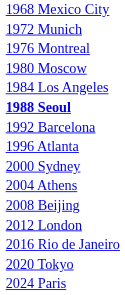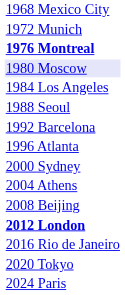(48, 48) normal -> (50, 48) bold
(46, 68) no background -> (46, 68) lavender background
(38, 107) bold -> (38, 107) normal
(44, 225) normal -> (45, 225) bold
